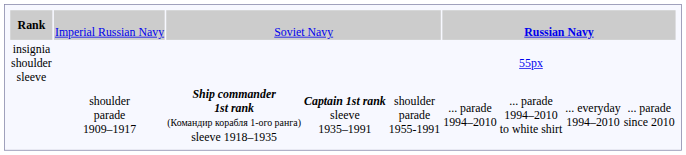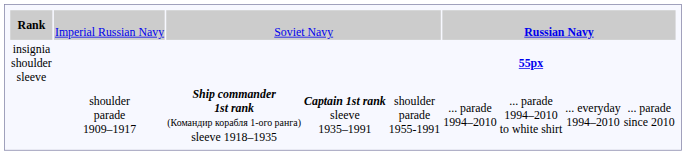(531, 63) normal -> (531, 63) bold
